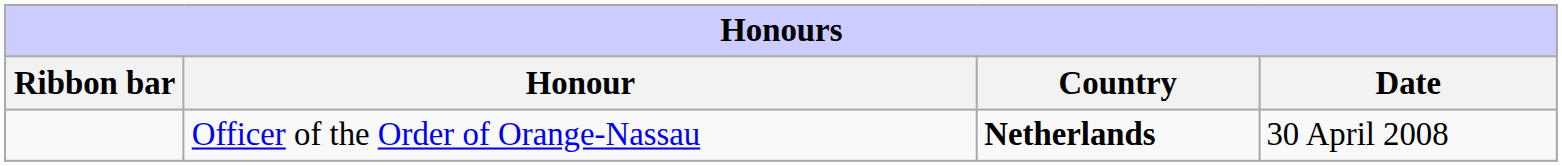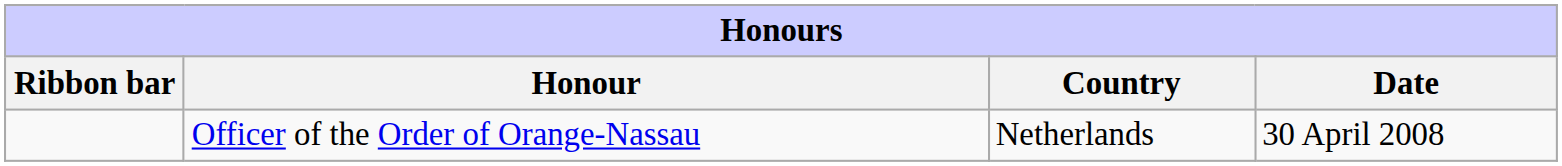(1070, 134) bold -> (1075, 134) normal
